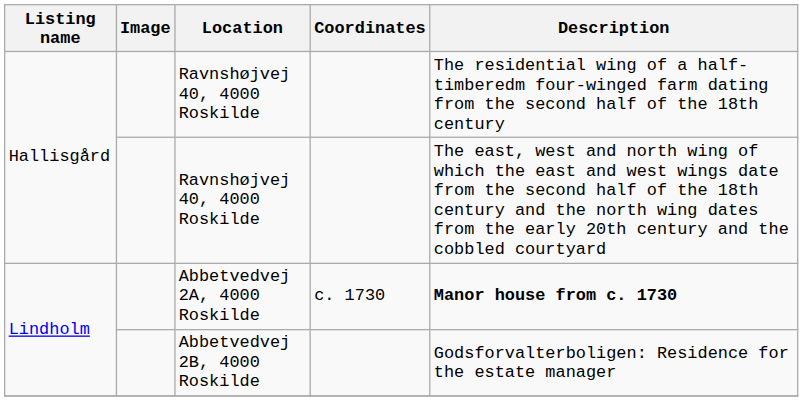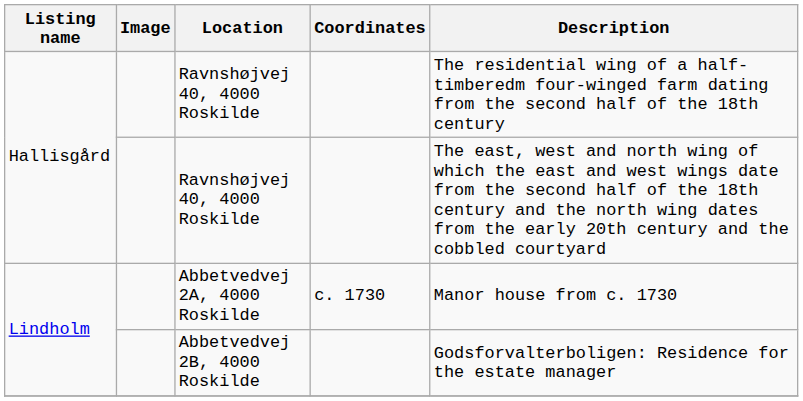(556, 296) bold -> (556, 296) normal
